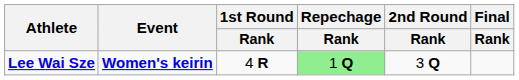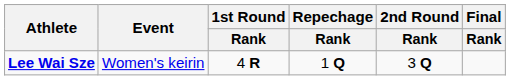(157, 63) bold -> (153, 63) normal
(341, 63) lightgreen background -> (333, 63) no background
